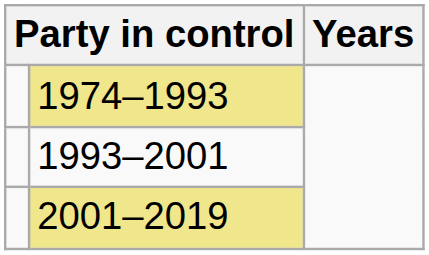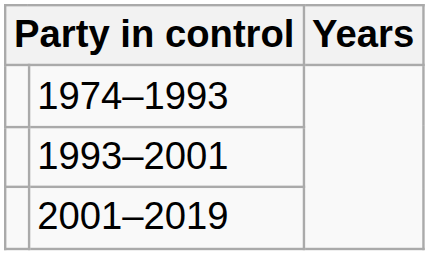(133, 95) khaki background -> (133, 95) no background
(133, 216) khaki background -> (133, 216) no background
